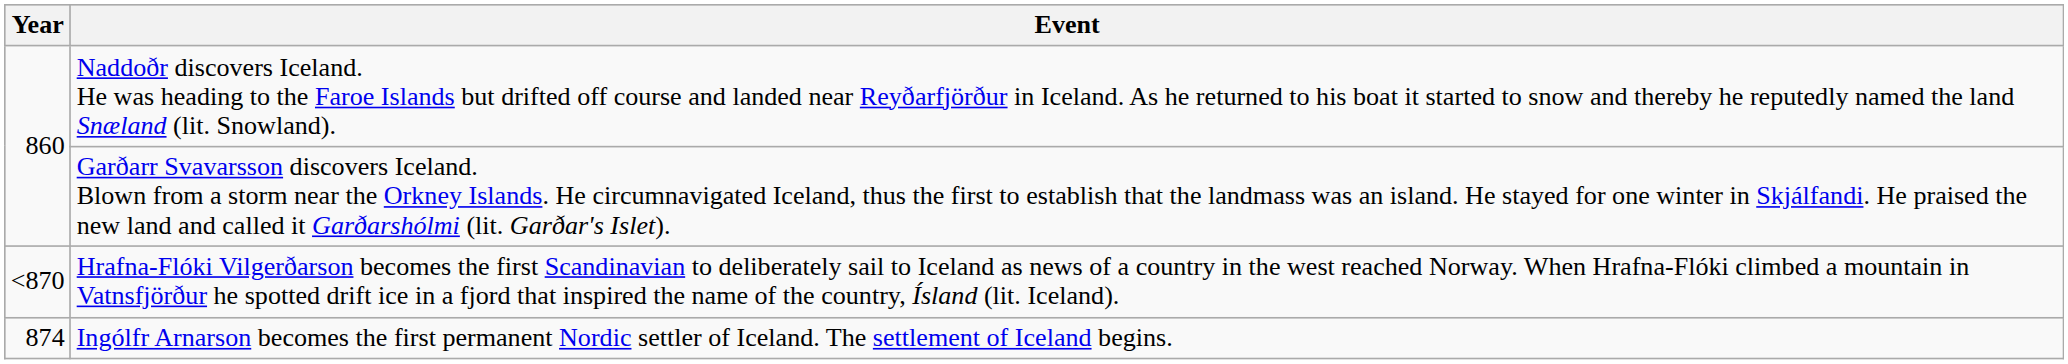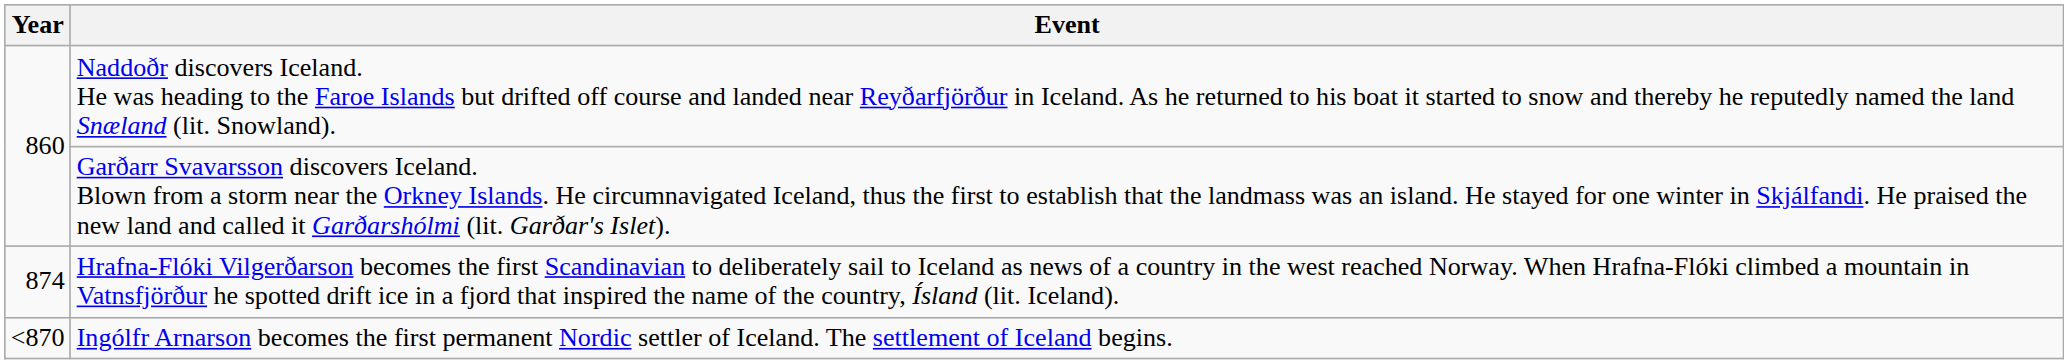(38, 281) <870 -> (45, 281) 874
(45, 337) 874 -> (38, 337) <870
